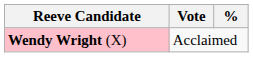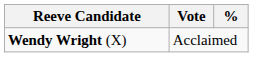(67, 39) pink background -> (67, 39) no background
